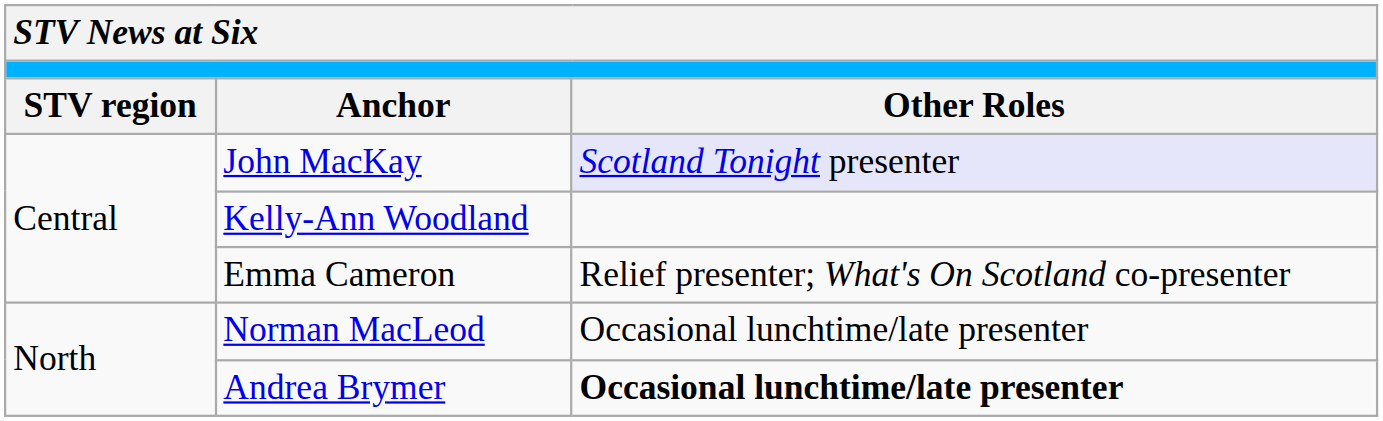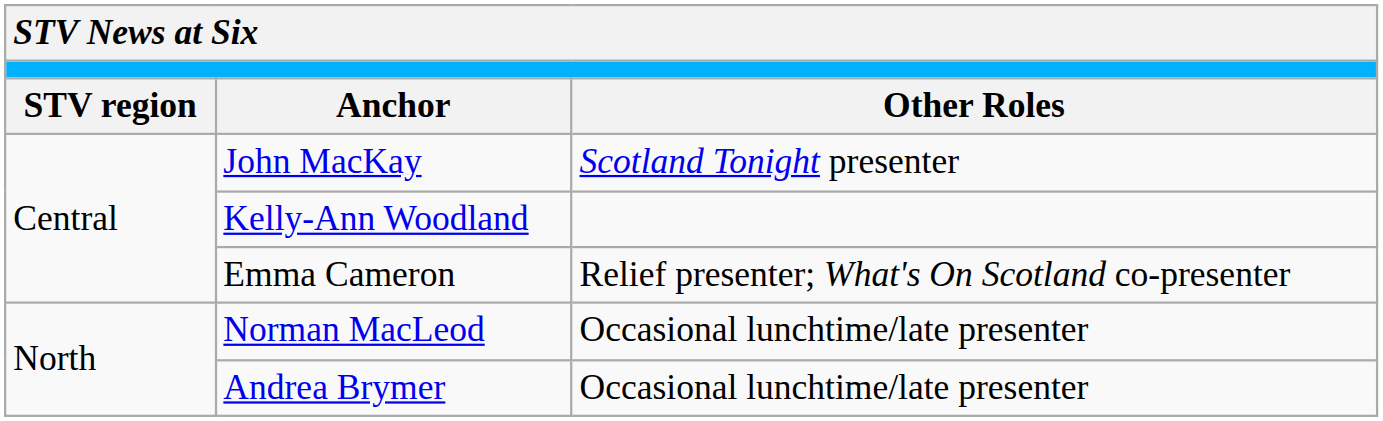(769, 161) lavender background -> (769, 161) no background
(851, 387) bold -> (834, 387) normal
